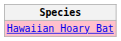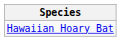(60, 29) pink background -> (60, 29) no background
